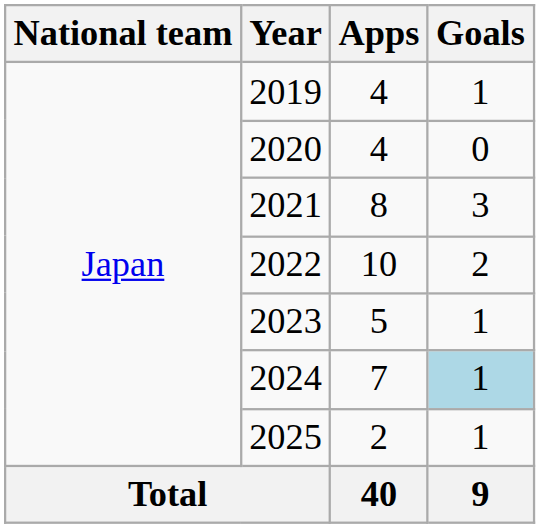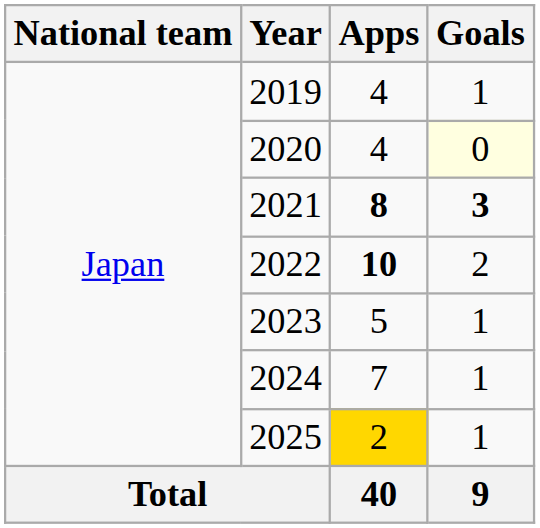(480, 148) no background -> (480, 148) lightyellow background
(379, 206) normal -> (379, 206) bold
(480, 206) normal -> (480, 206) bold
(379, 263) normal -> (379, 263) bold
(480, 378) lightblue background -> (480, 378) no background
(379, 436) no background -> (379, 436) gold background
